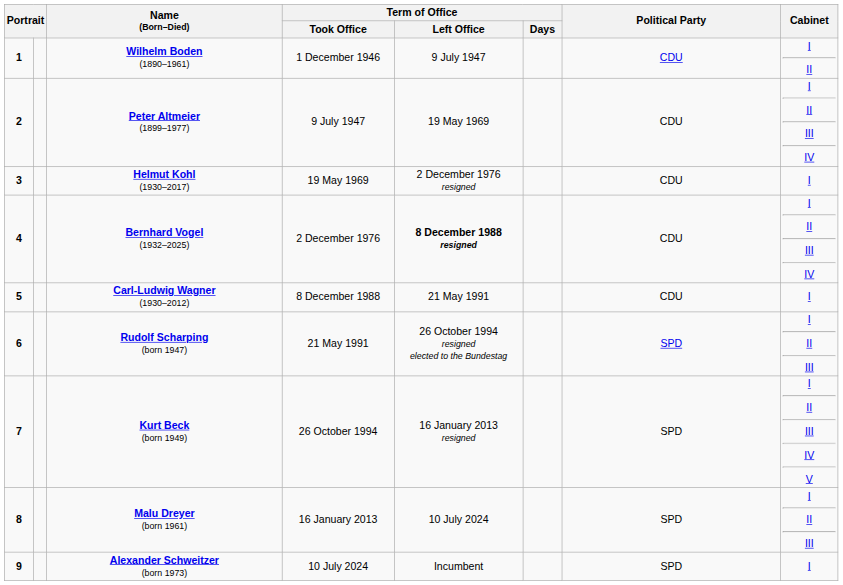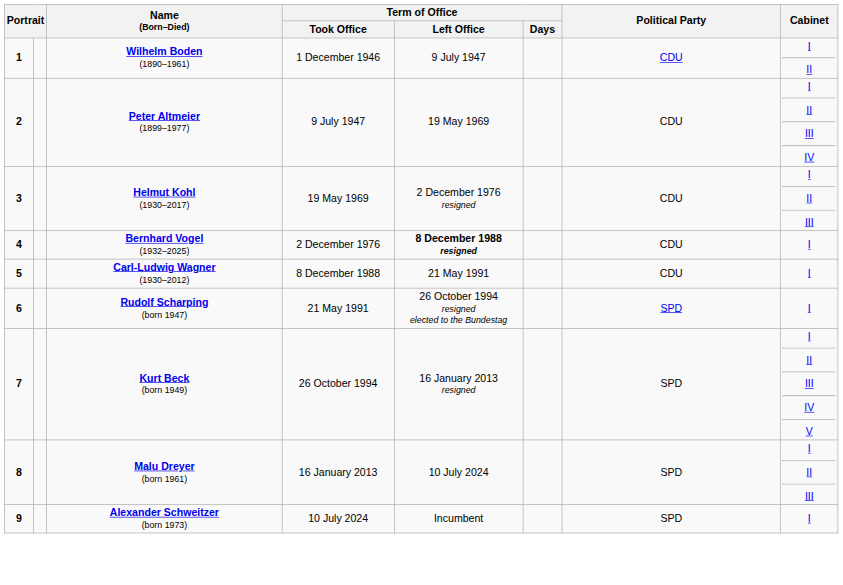(809, 180) I -> (809, 198) I II III
(809, 239) I II III IV -> (809, 245) I
(809, 343) I II III -> (809, 308) I
